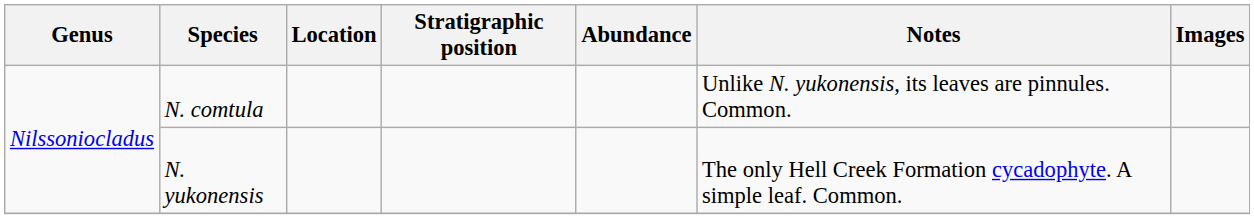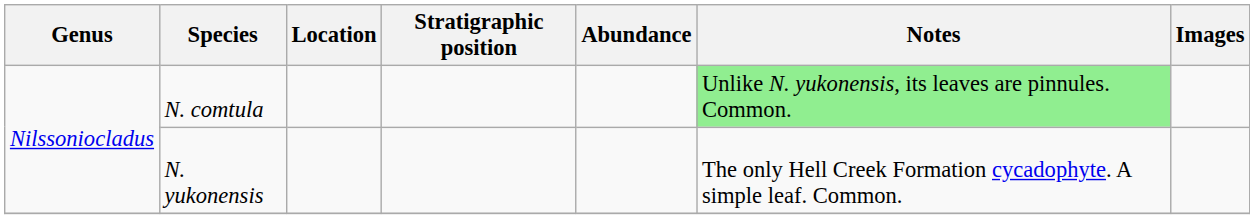(906, 96) no background -> (906, 96) lightgreen background
